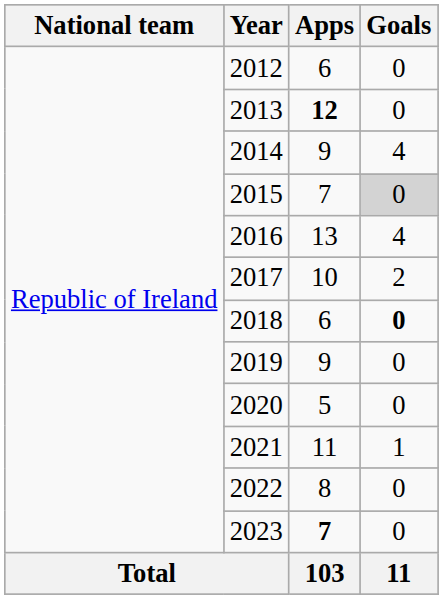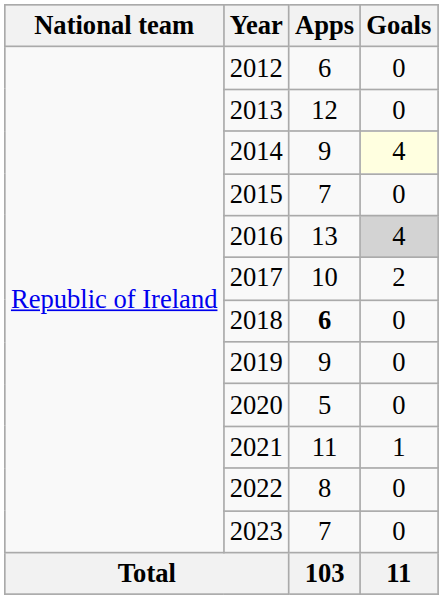(325, 109) bold -> (325, 109) normal
(399, 151) no background -> (399, 151) lightyellow background
(399, 194) lightgrey background -> (399, 194) no background
(399, 236) no background -> (399, 236) lightgrey background
(325, 320) normal -> (325, 320) bold
(399, 320) bold -> (399, 320) normal
(325, 531) bold -> (325, 531) normal
